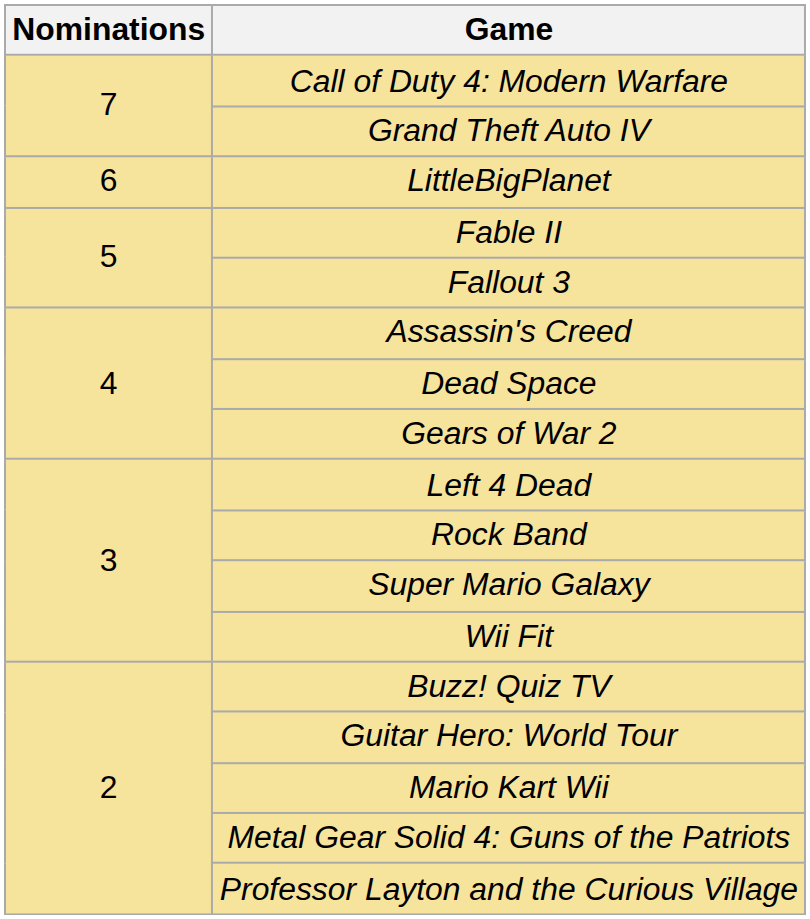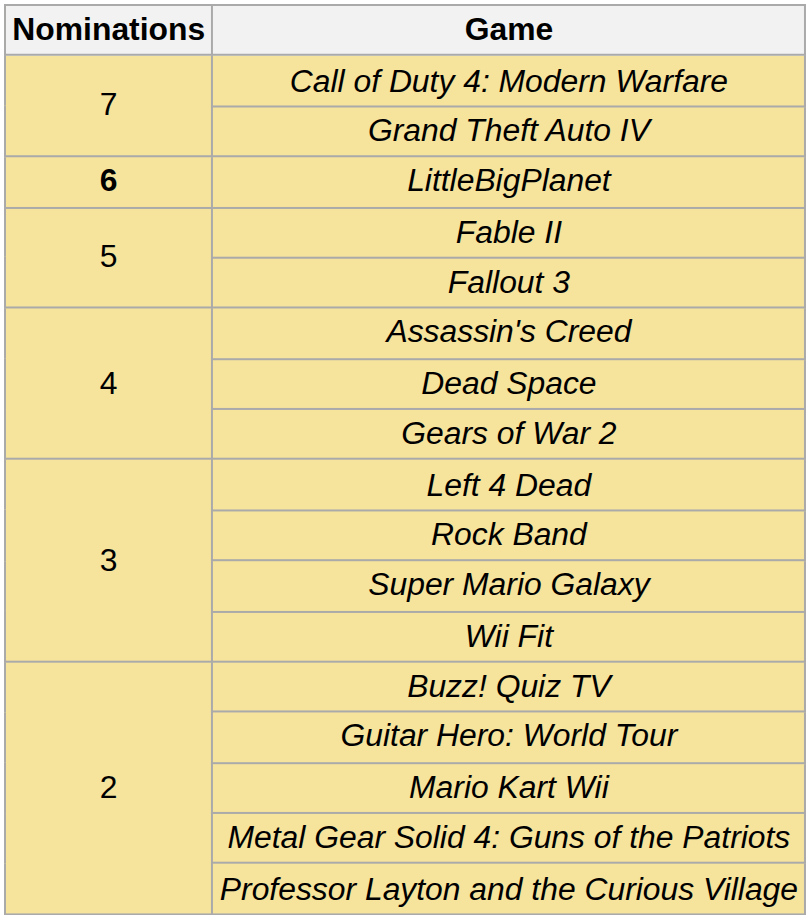(109, 181) normal -> (109, 181) bold
